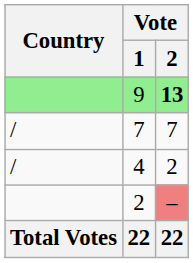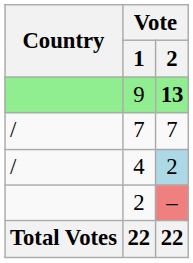(172, 166) no background -> (172, 166) lightblue background
